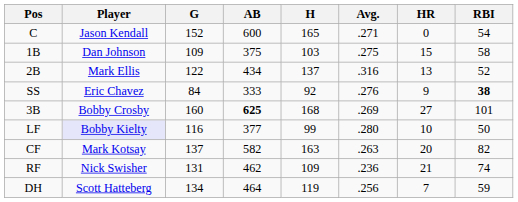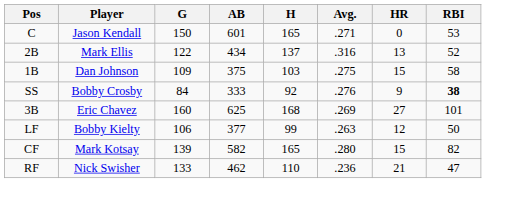(194, 33) 152 -> (182, 33) 150
(252, 33) 600 -> (236, 33) 601
(484, 33) 54 -> (454, 33) 53
rows swapped: (33, 52) <-> (33, 71)
(114, 91) Eric Chavez -> (107, 91) Bobby Crosby
(114, 110) Bobby Crosby -> (107, 110) Eric Chavez
(252, 110) bold -> (236, 110) normal
(114, 129) lavender background -> (107, 129) no background
(194, 129) 116 -> (182, 129) 106
(368, 129) .280 -> (345, 129) .263
(426, 129) 10 -> (399, 129) 12
(194, 149) 137 -> (182, 149) 139
(310, 149) 163 -> (291, 149) 165
(368, 149) .263 -> (345, 149) .280
(426, 149) 20 -> (399, 149) 15
(194, 168) 131 -> (182, 168) 133
(310, 168) 109 -> (291, 168) 110
(484, 168) 74 -> (454, 168) 47
- row: (33, 187)
